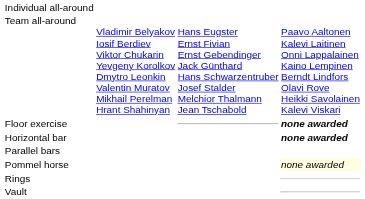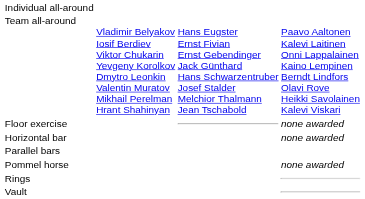(314, 124) bold -> (312, 124) normal
(314, 137) bold -> (312, 137) normal
(312, 165) lightyellow background -> (312, 165) no background
